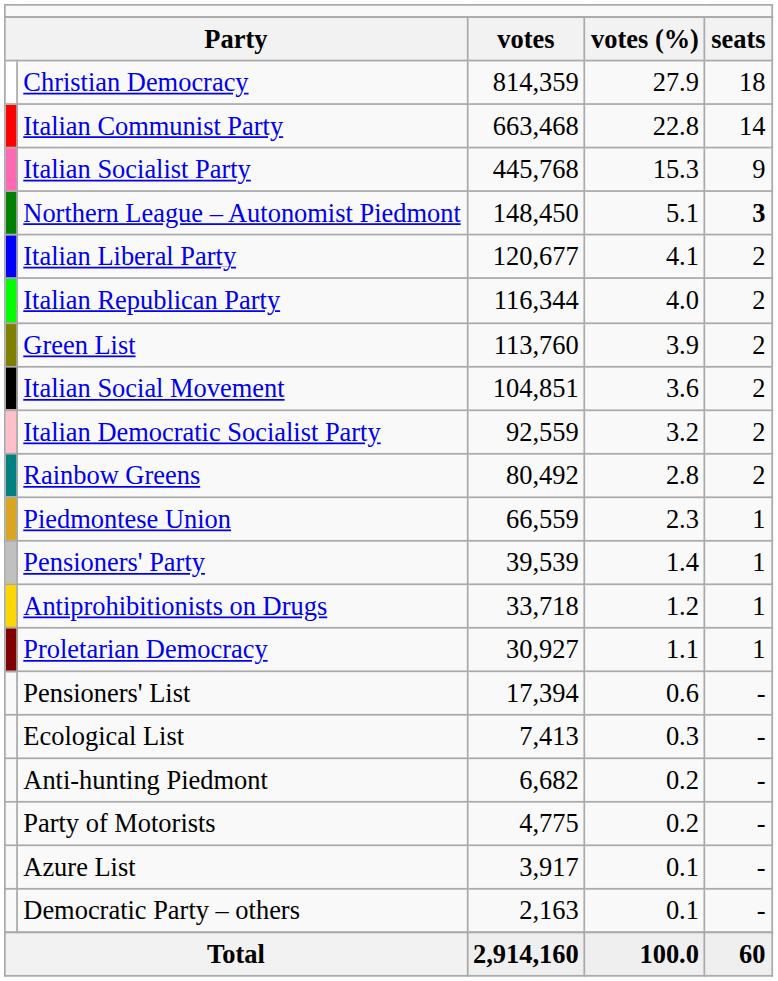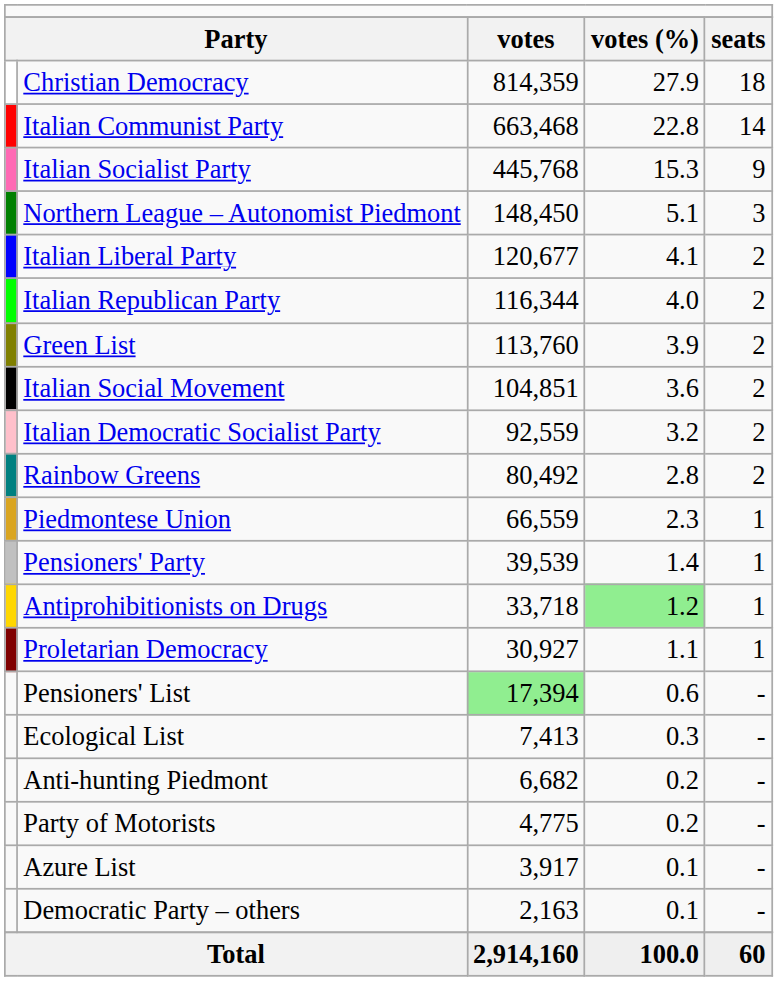(759, 213) bold -> (759, 213) normal
(682, 605) no background -> (682, 605) lightgreen background
(542, 692) no background -> (542, 692) lightgreen background
